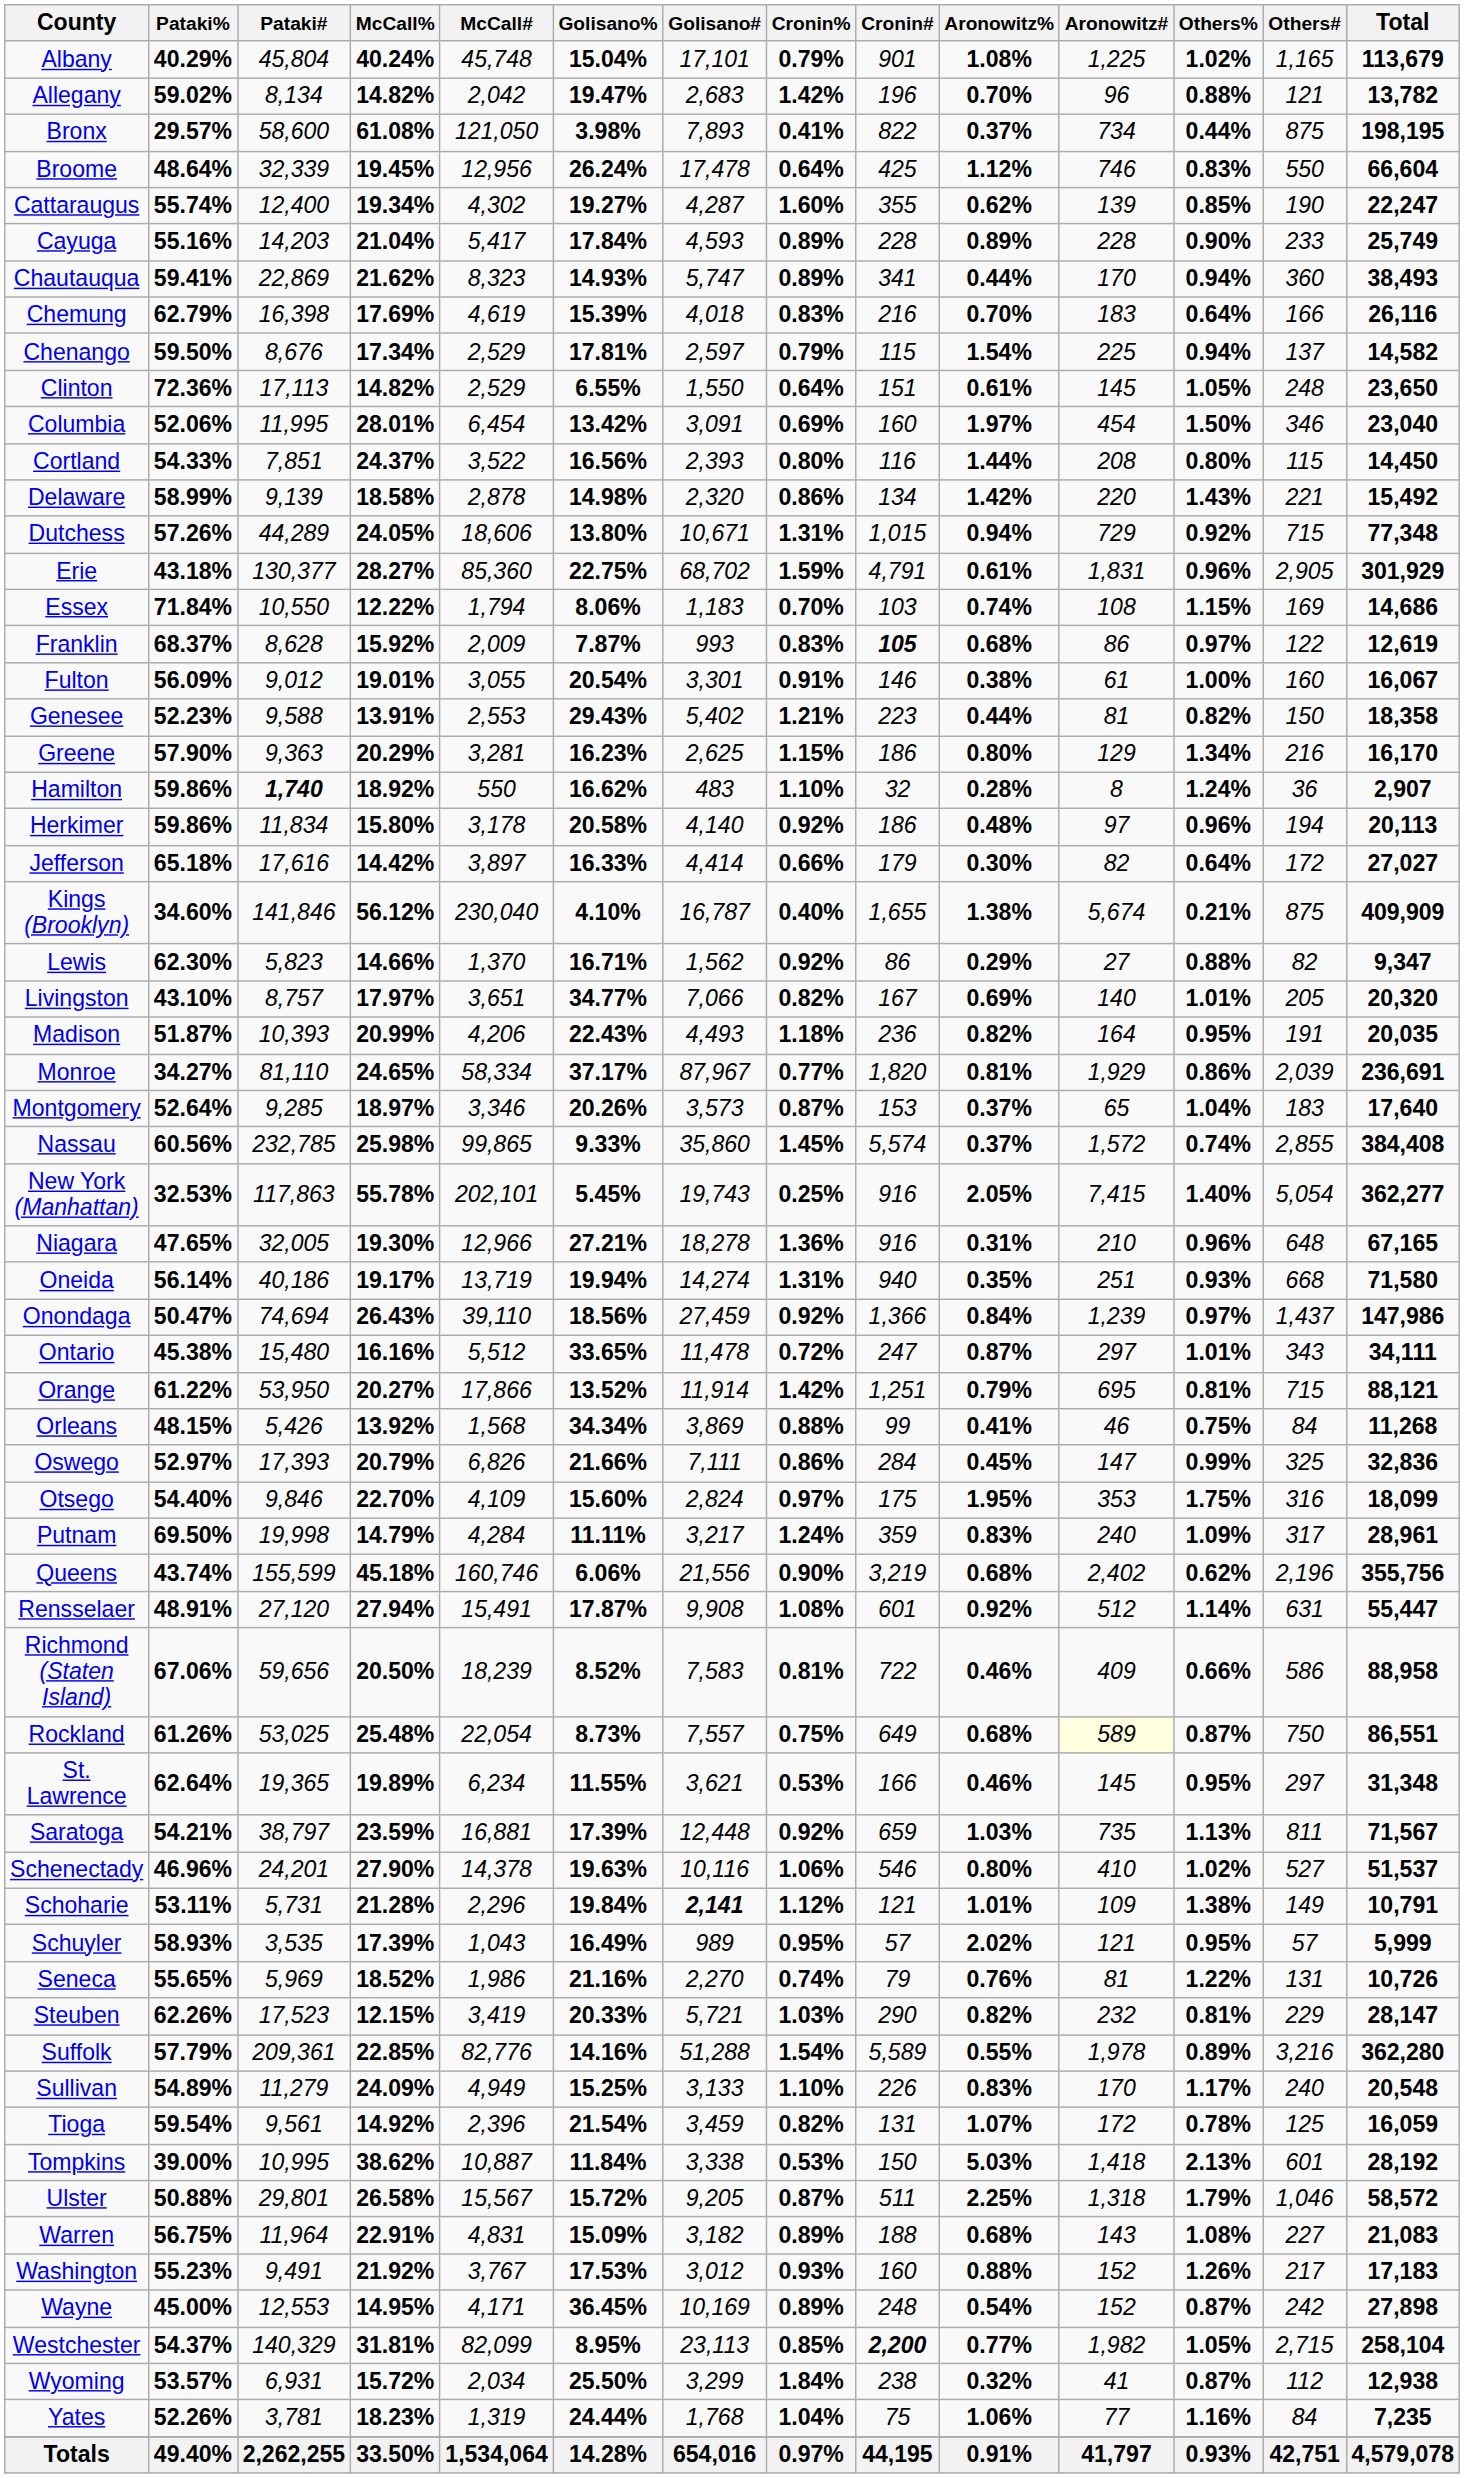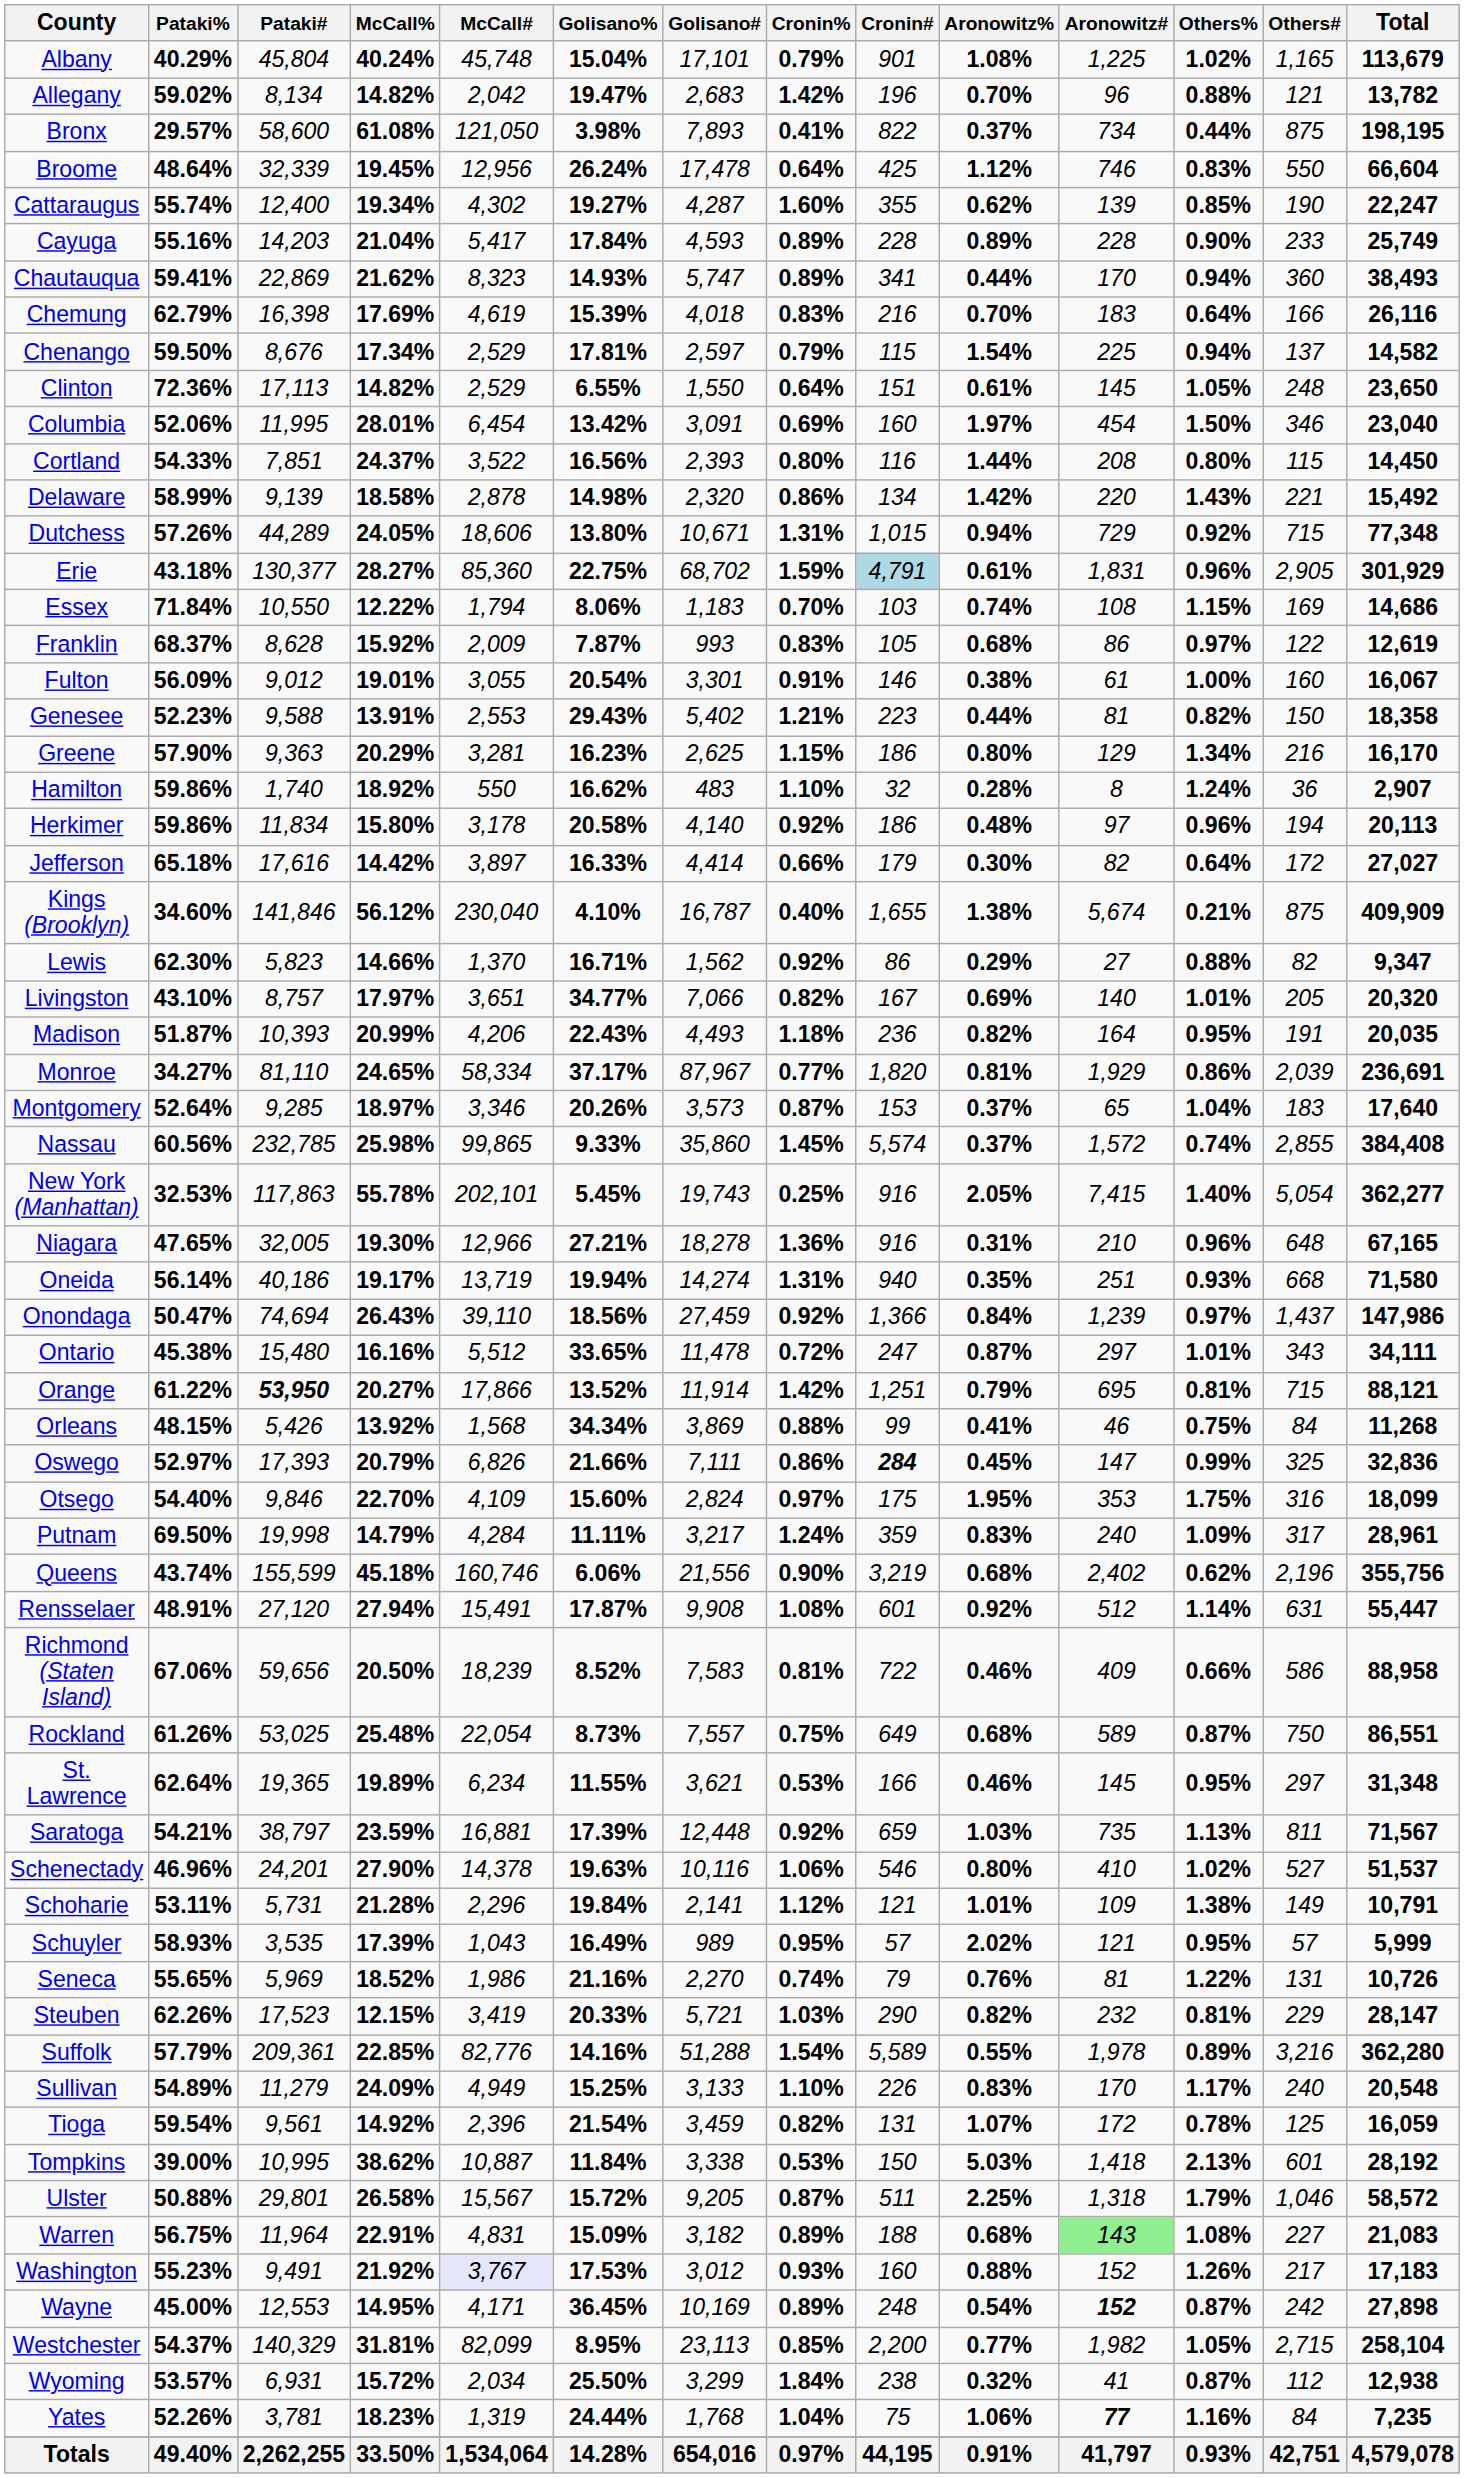(897, 570) no background -> (897, 570) lightblue background
(897, 643) bold -> (897, 643) normal
(294, 790) bold -> (294, 790) normal
(294, 1390) normal -> (294, 1390) bold
(897, 1463) normal -> (897, 1463) bold
(1116, 1734) lightyellow background -> (1116, 1734) no background
(715, 1906) bold -> (715, 1906) normal
(1116, 2235) no background -> (1116, 2235) lightgreen background
(497, 2271) no background -> (497, 2271) lavender background
(1116, 2308) normal -> (1116, 2308) bold
(897, 2344) bold -> (897, 2344) normal
(1116, 2417) normal -> (1116, 2417) bold
